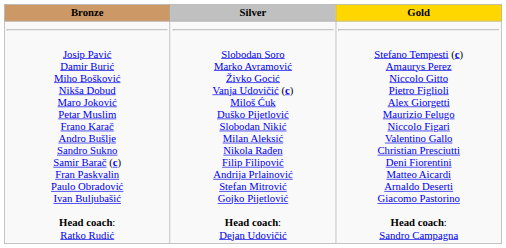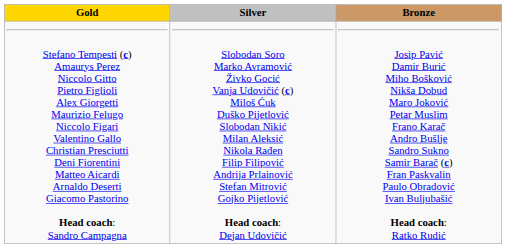columns swapped: (419, 13) <-> (87, 13)
